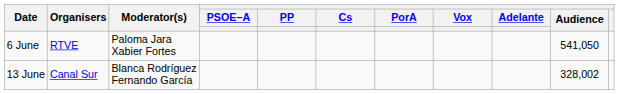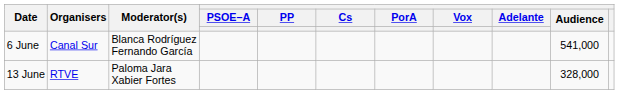(64, 45) RTVE -> (74, 45) Canal Sur
(144, 45) Paloma Jara Xabier Fortes -> (154, 45) Blanca Rodríguez Fernando García
(580, 45) 541,050 -> (580, 45) 541,000
(74, 74) Canal Sur -> (64, 74) RTVE
(154, 74) Blanca Rodríguez Fernando García -> (144, 74) Paloma Jara Xabier Fortes
(580, 74) 328,002 -> (580, 74) 328,000
